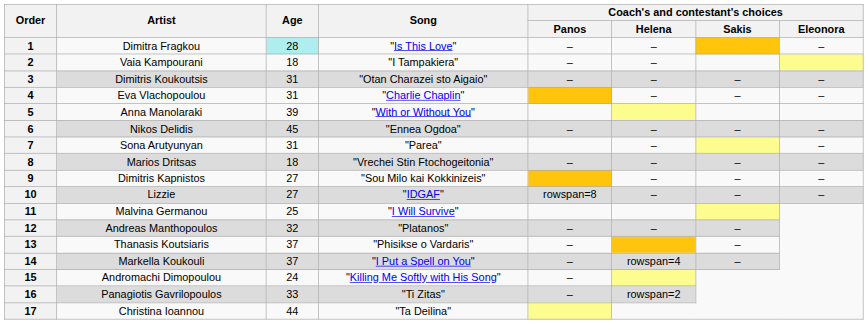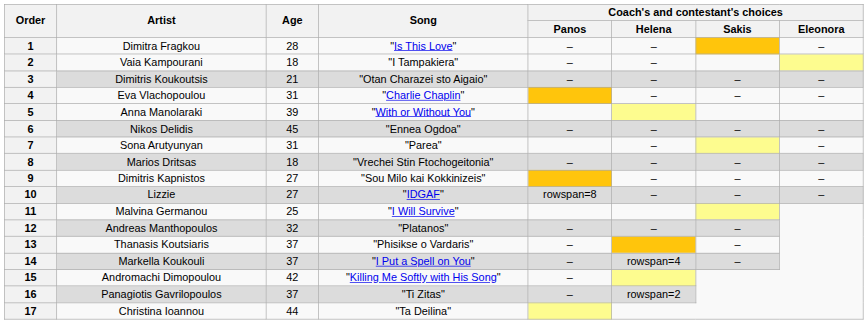(292, 46) paleturquoise background -> (292, 46) no background
(292, 79) 31 -> (292, 79) 21
(292, 278) 24 -> (292, 278) 42
(292, 294) 33 -> (292, 294) 37
